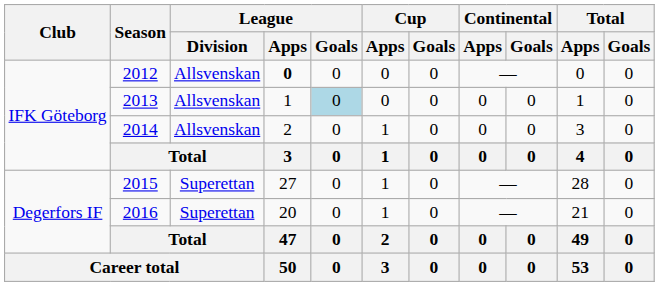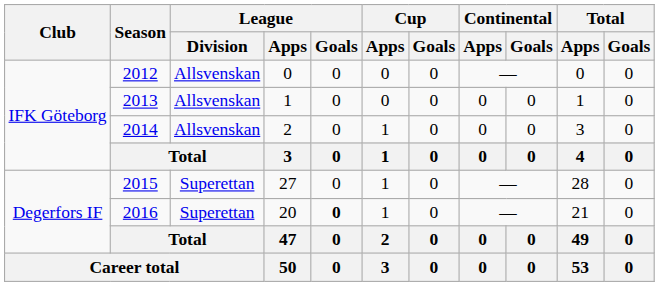(288, 73) bold -> (288, 73) normal
(336, 101) lightblue background -> (336, 101) no background
(336, 211) normal -> (336, 211) bold
